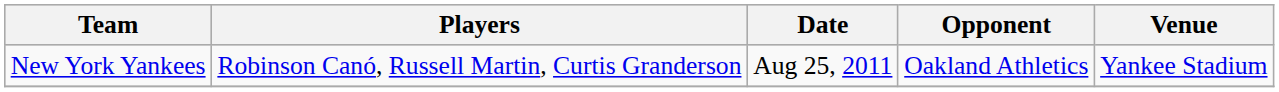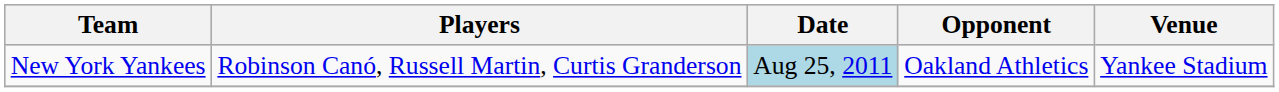(823, 65) no background -> (823, 65) lightblue background
